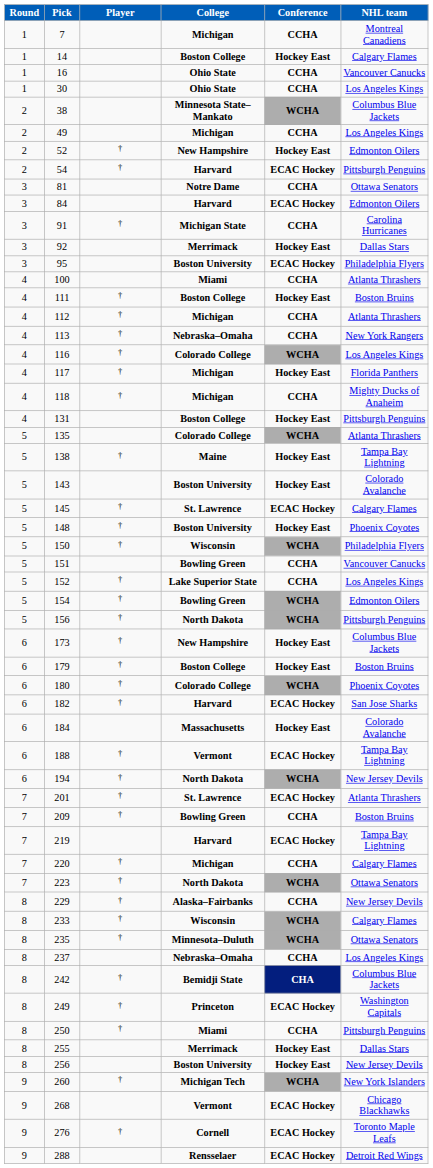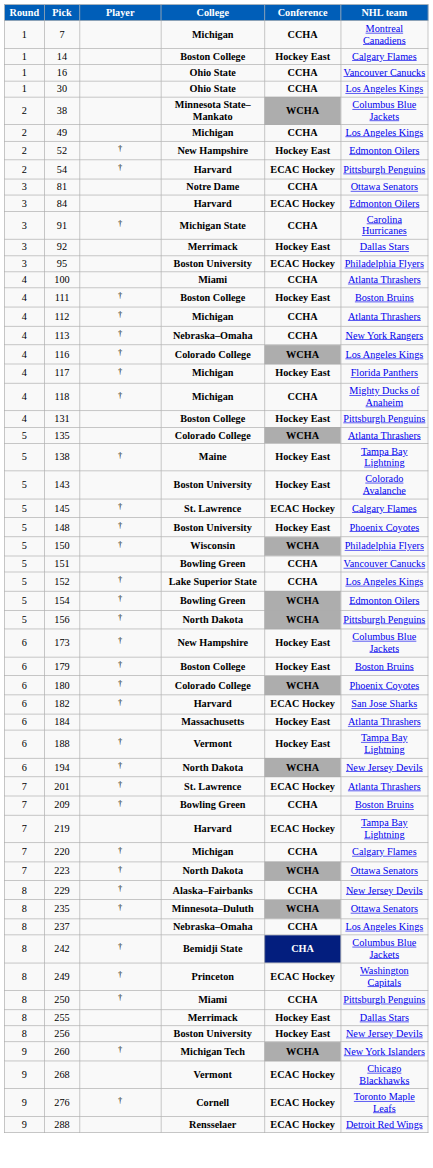(384, 727) Colorado Avalanche -> (384, 722) Atlanta Thrashers
(303, 755) ECAC Hockey -> (303, 744) Hockey East
- row: (62, 920)
